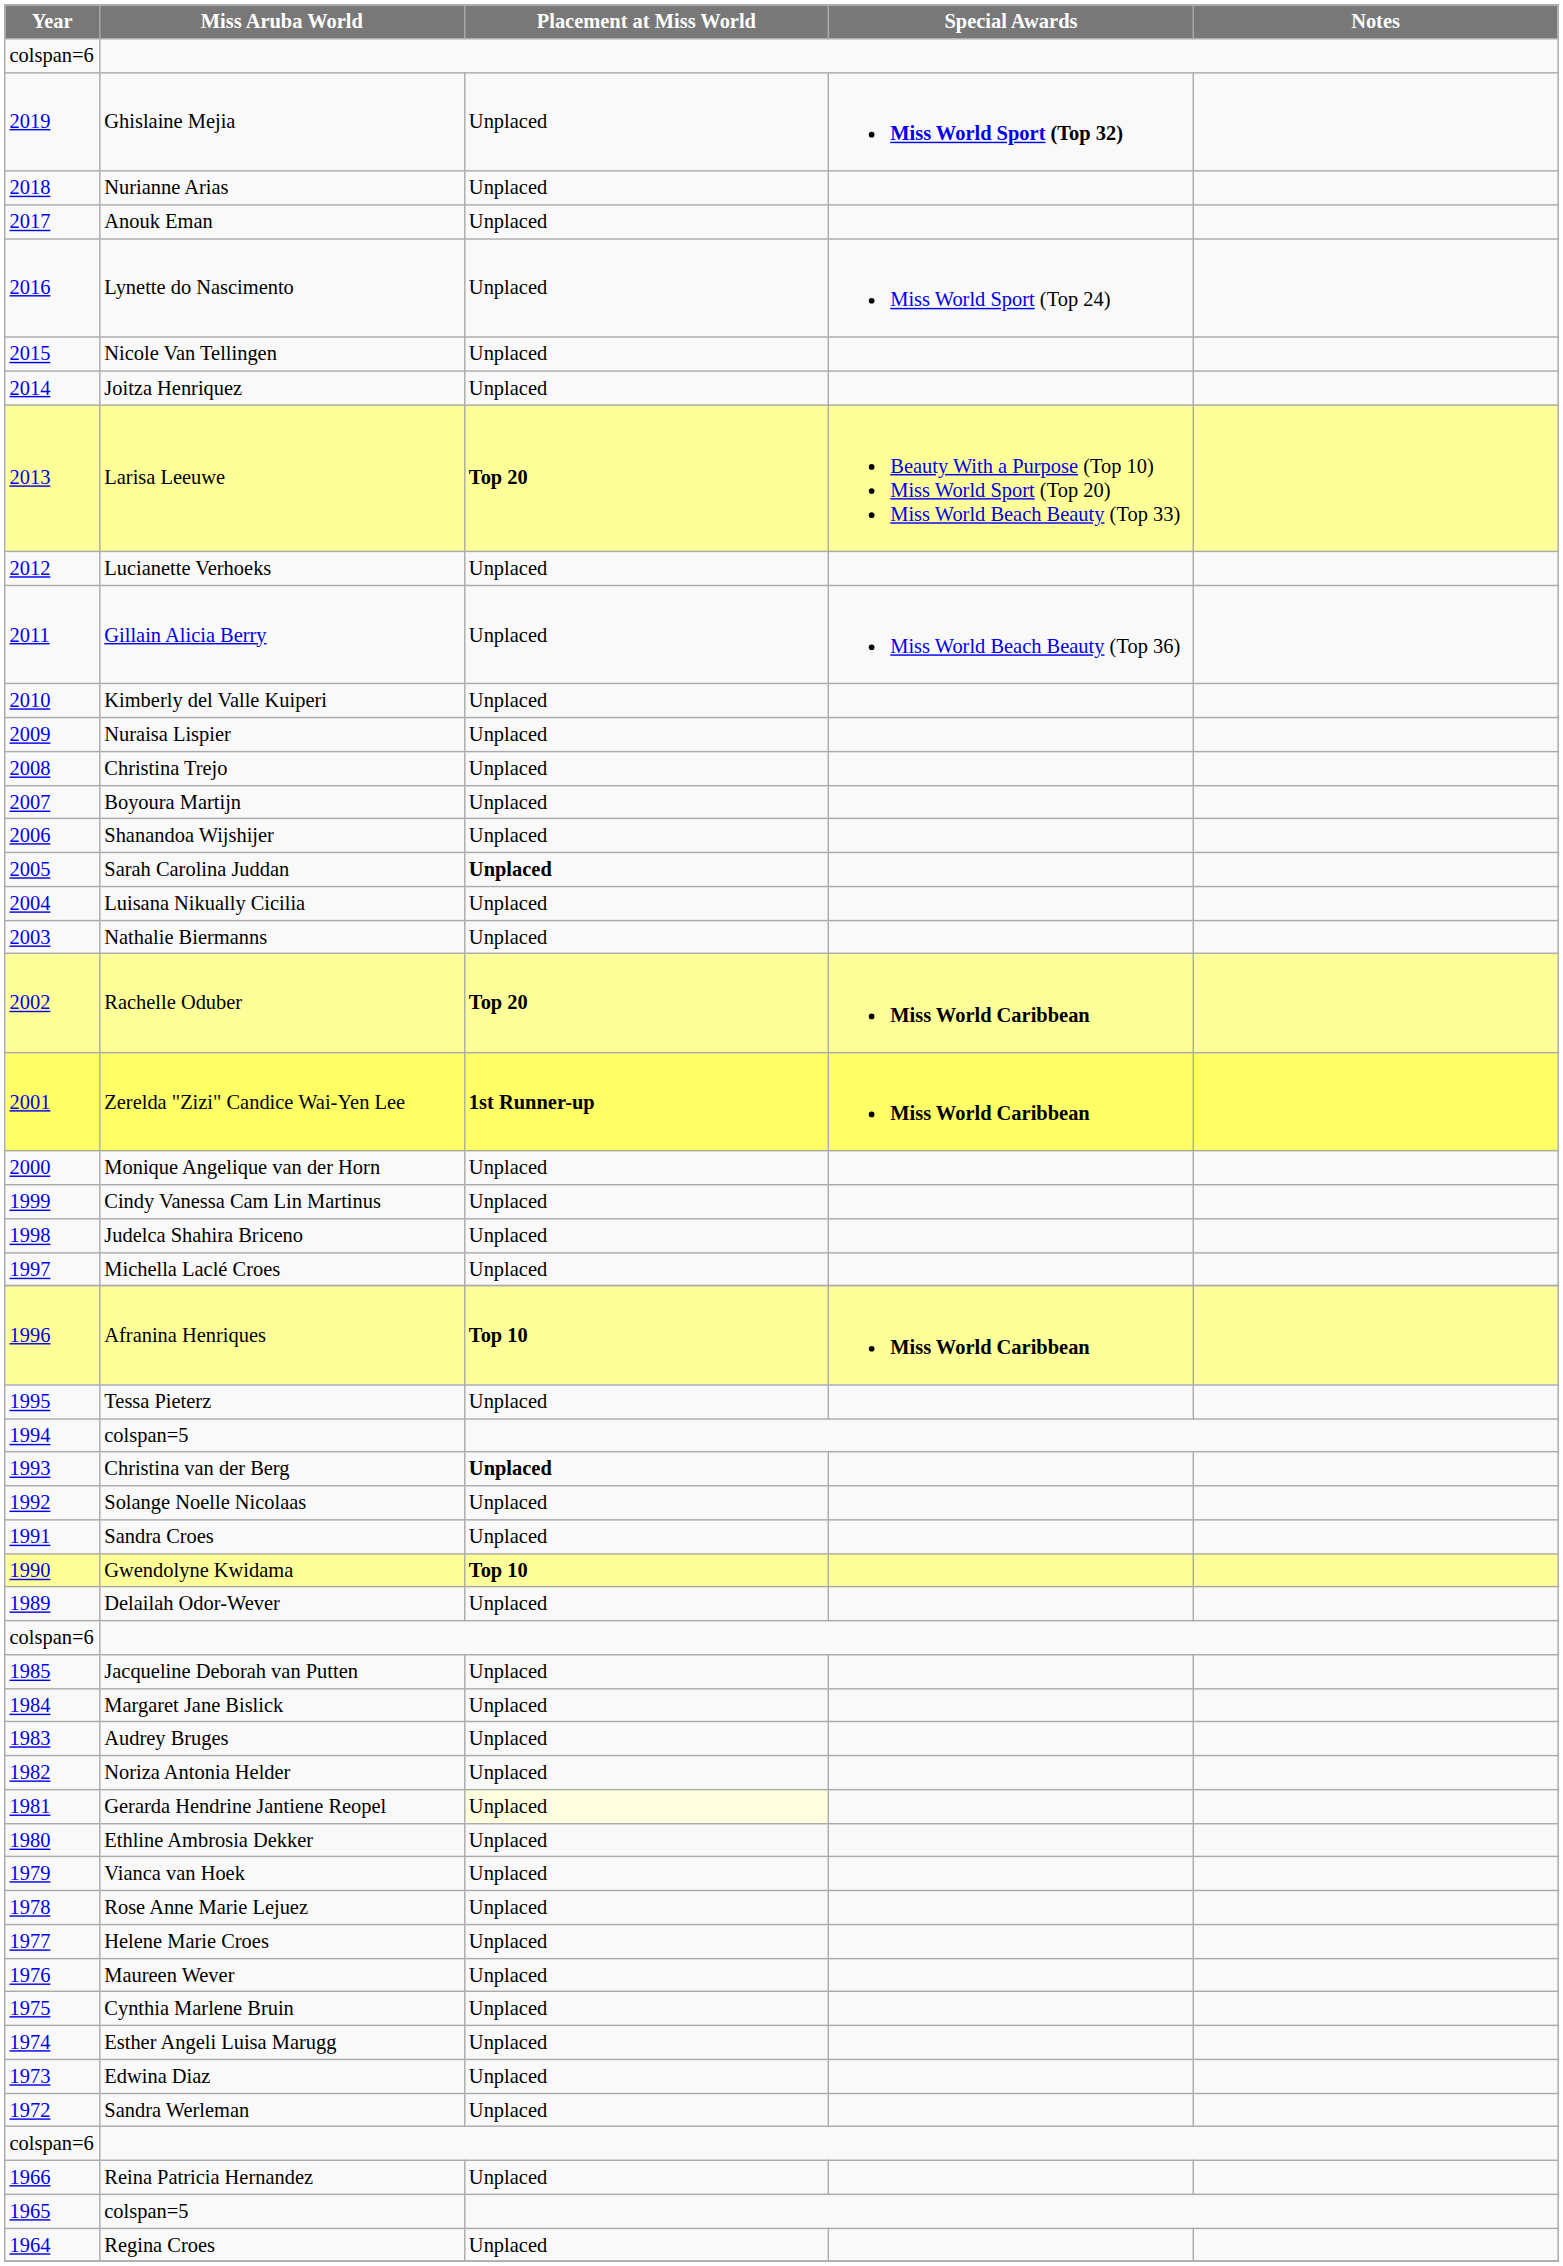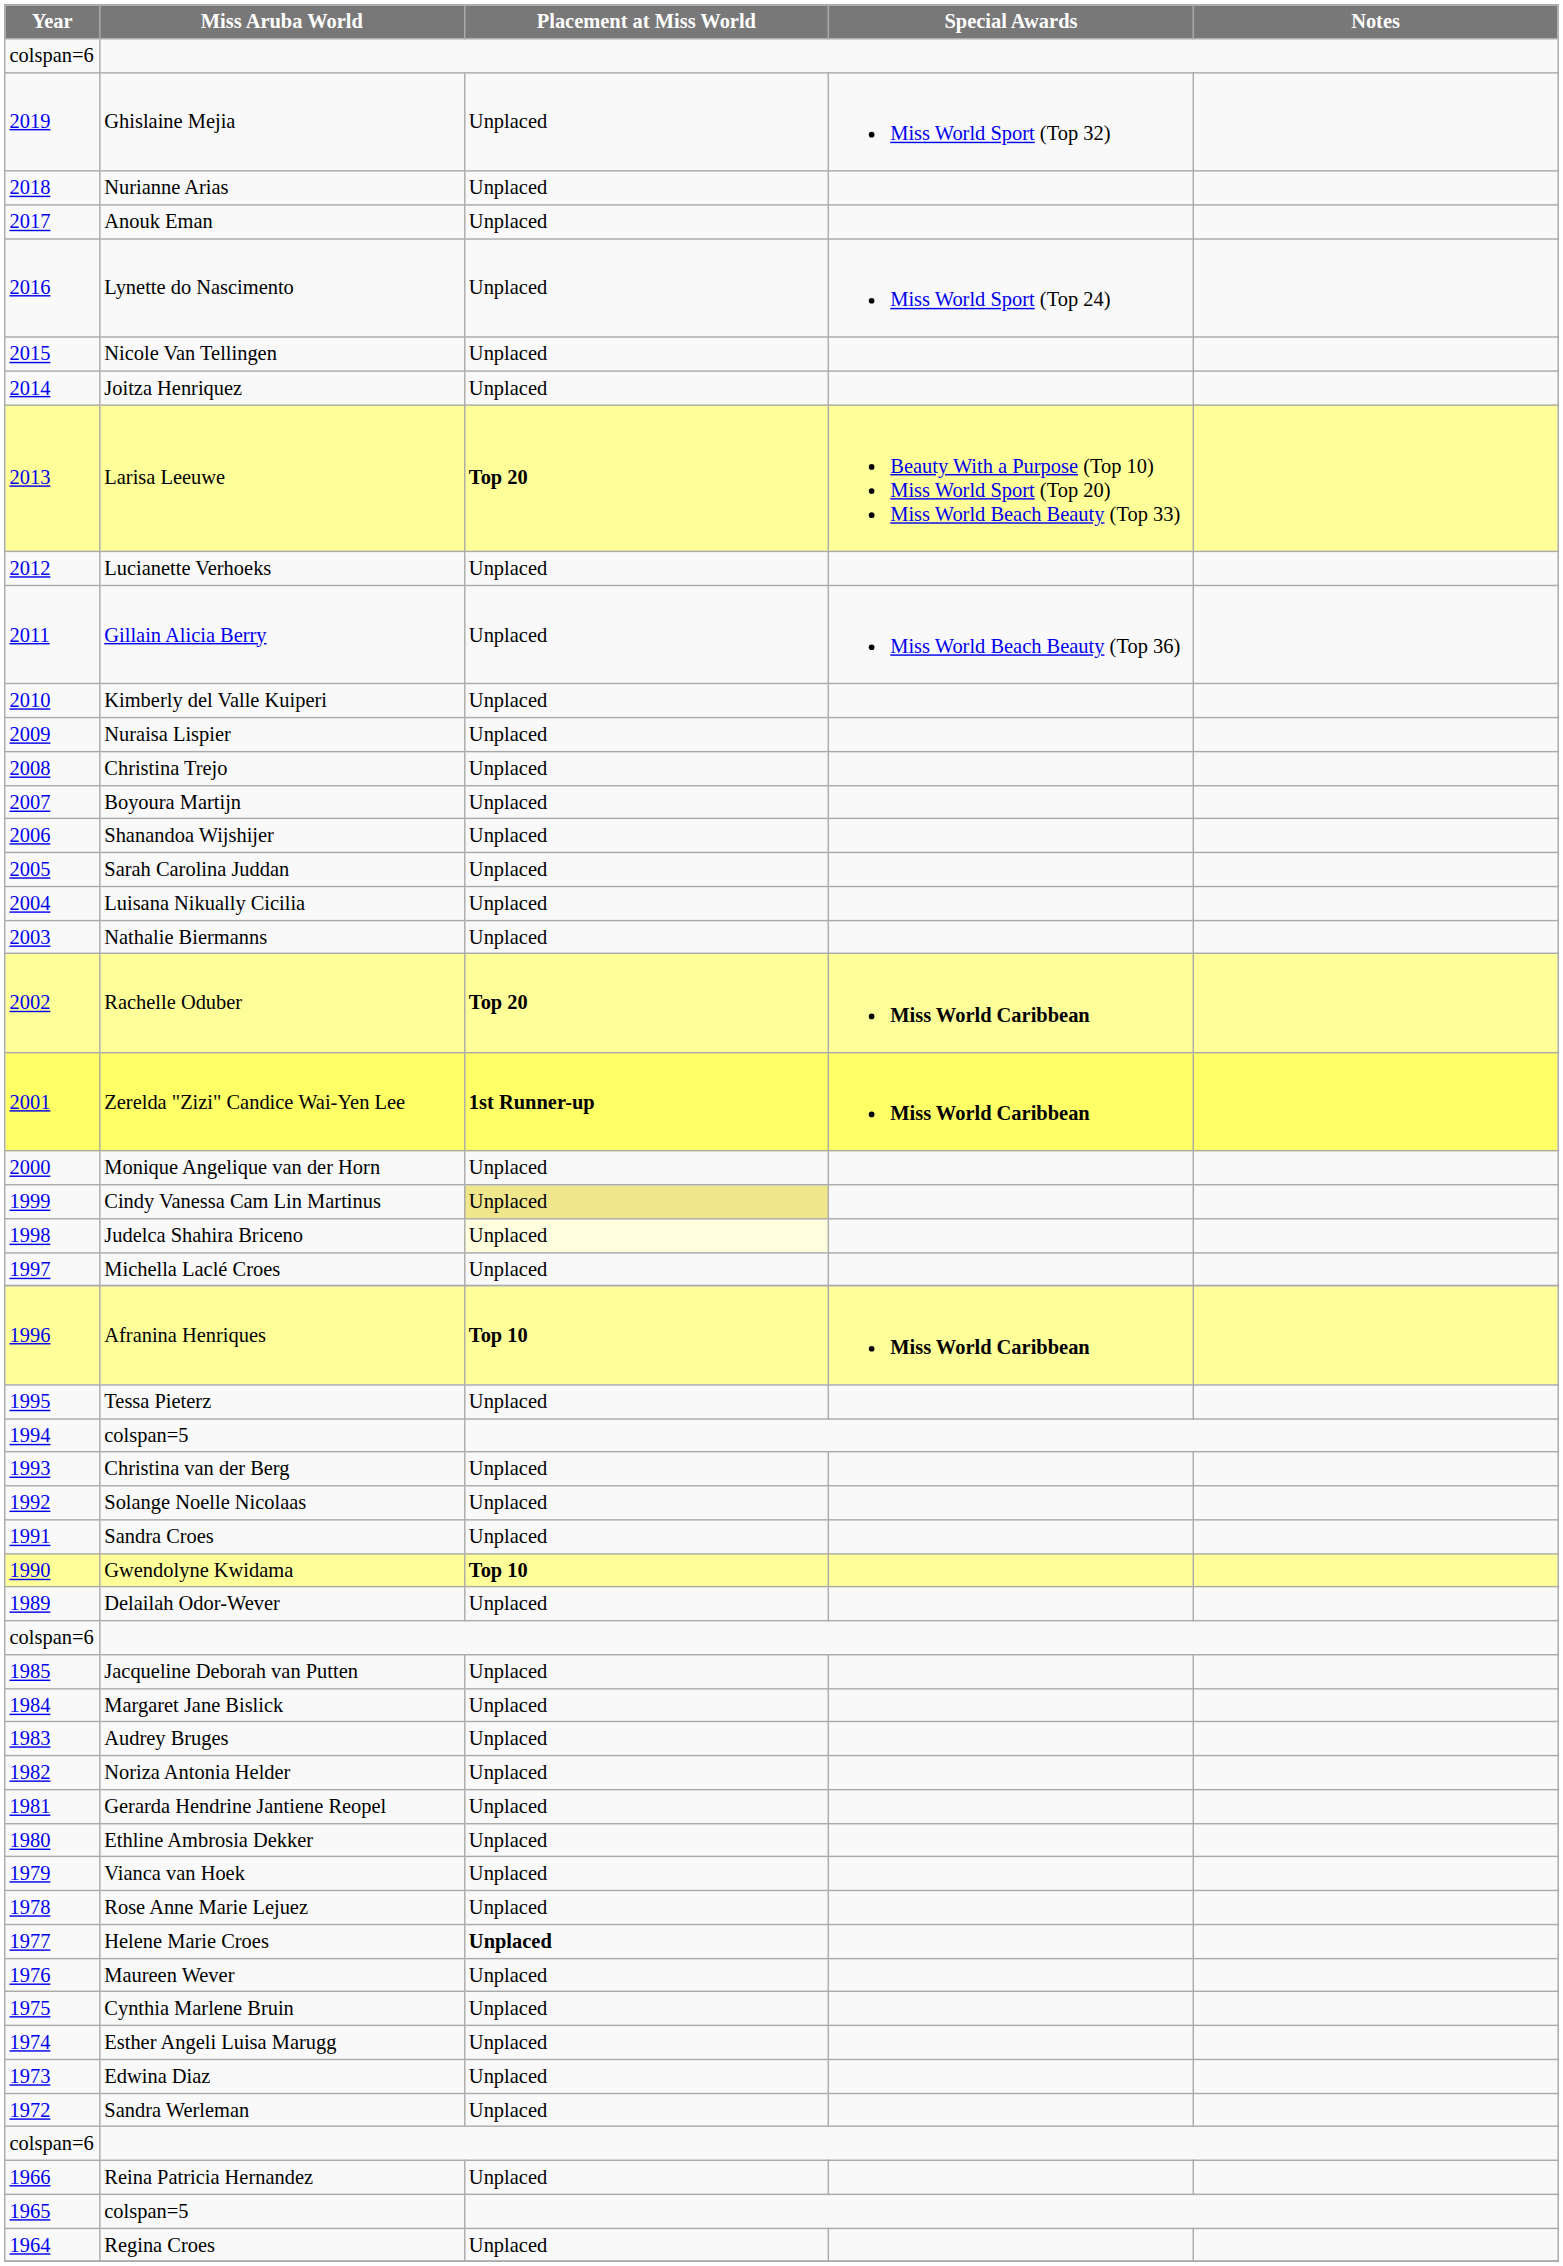(1011, 134) bold -> (1011, 134) normal
(510, 869) bold -> (508, 869) normal
(508, 1202) no background -> (508, 1202) khaki background
(508, 1235) no background -> (508, 1235) lightyellow background
(510, 1469) bold -> (508, 1469) normal
(508, 1806) lightyellow background -> (508, 1806) no background
(508, 1941) normal -> (510, 1941) bold
